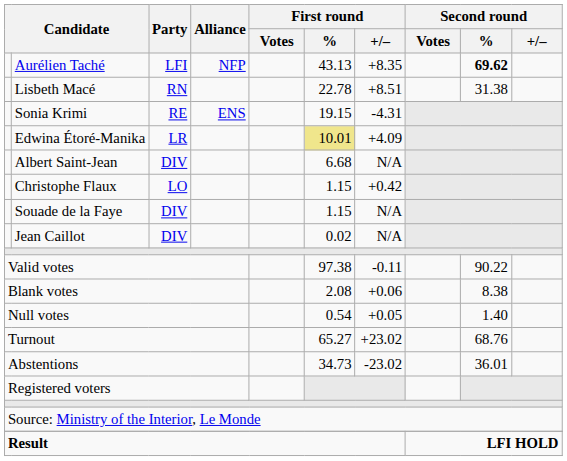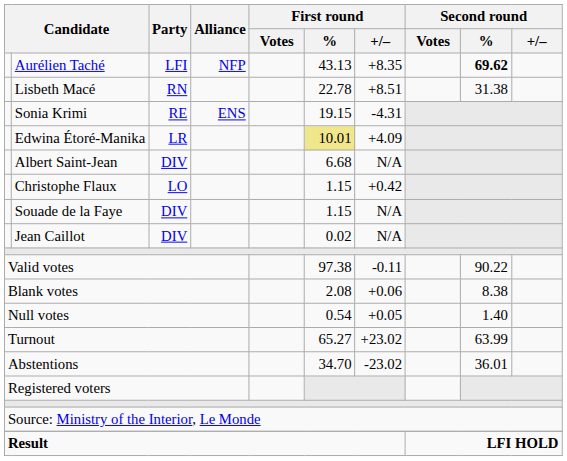(491, 339) 68.76 -> (491, 339) 63.99
(335, 364) 34.73 -> (335, 364) 34.70
